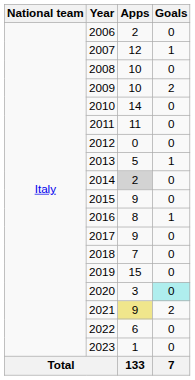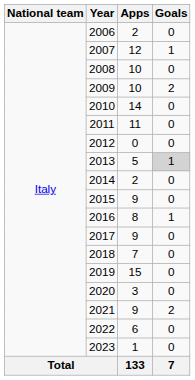(171, 161) no background -> (171, 161) lightgrey background
(135, 180) lightgrey background -> (135, 180) no background
(171, 291) paleturquoise background -> (171, 291) no background
(135, 310) khaki background -> (135, 310) no background
